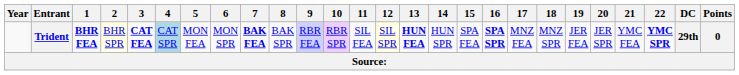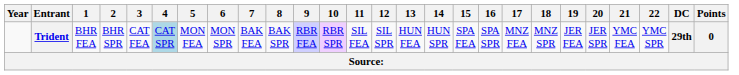(87, 37) bold -> (86, 37) normal
(114, 37) lightyellow background -> (113, 37) no background
(141, 37) bold -> (139, 37) normal
(255, 37) bold -> (252, 37) normal
(387, 37) lightyellow background -> (384, 37) no background
(414, 37) bold -> (410, 37) normal
(495, 37) bold -> (490, 37) normal
(660, 37) bold -> (654, 37) normal
